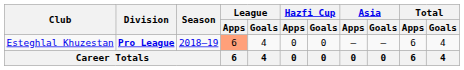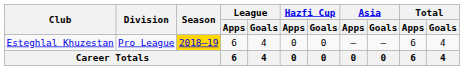(146, 42) bold -> (146, 42) normal
(199, 42) no background -> (199, 42) gold background
(234, 42) lightsalmon background -> (234, 42) no background
